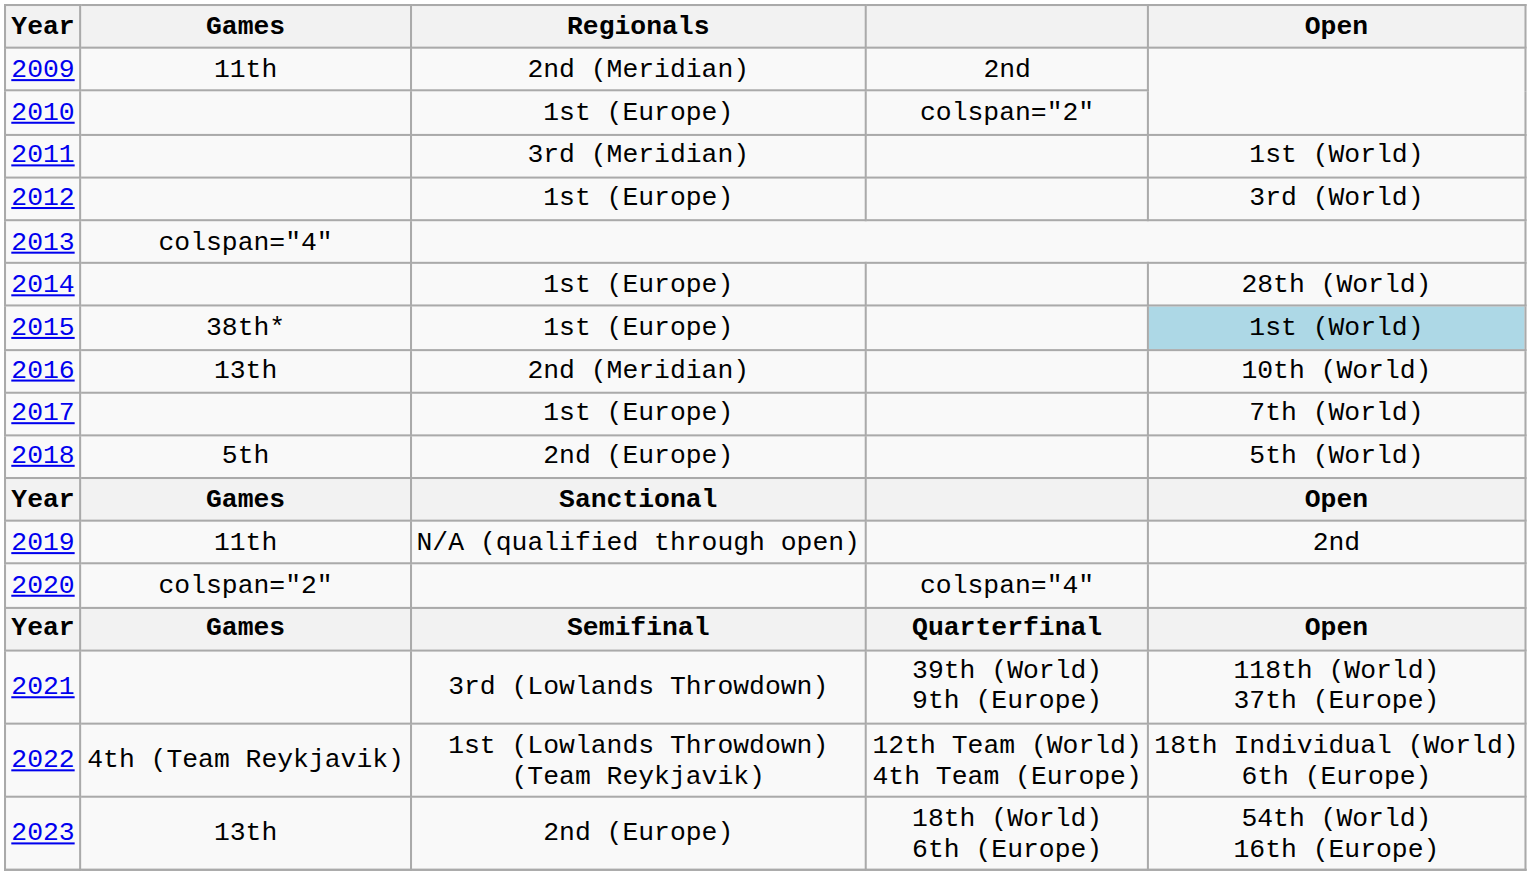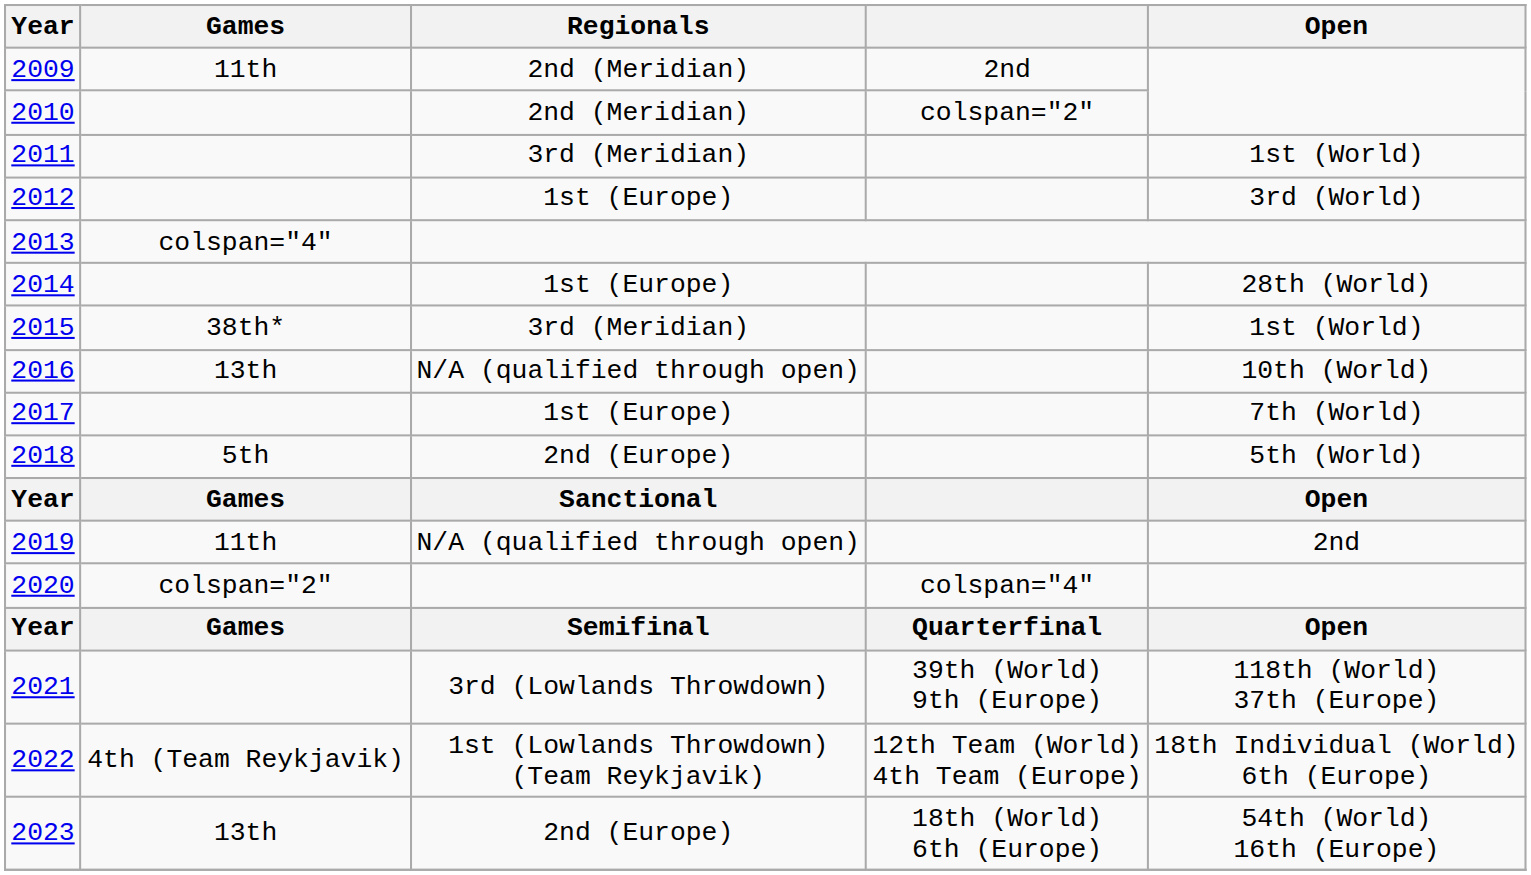(638, 113) 1st (Europe) -> (638, 113) 2nd (Meridian)
(638, 328) 1st (Europe) -> (638, 328) 3rd (Meridian)
(1336, 328) lightblue background -> (1336, 328) no background
(638, 371) 2nd (Meridian) -> (638, 371) N/A (qualified through open)
